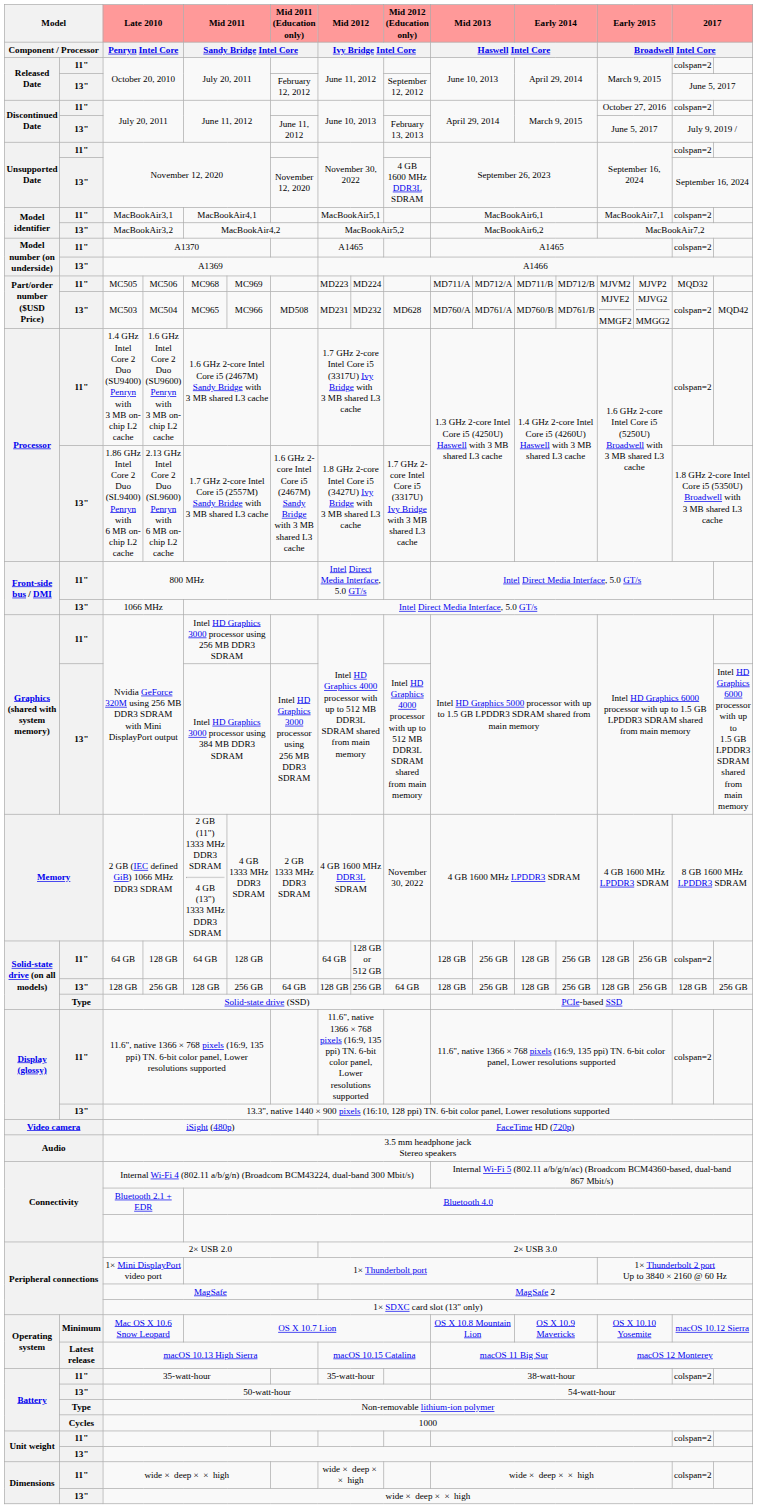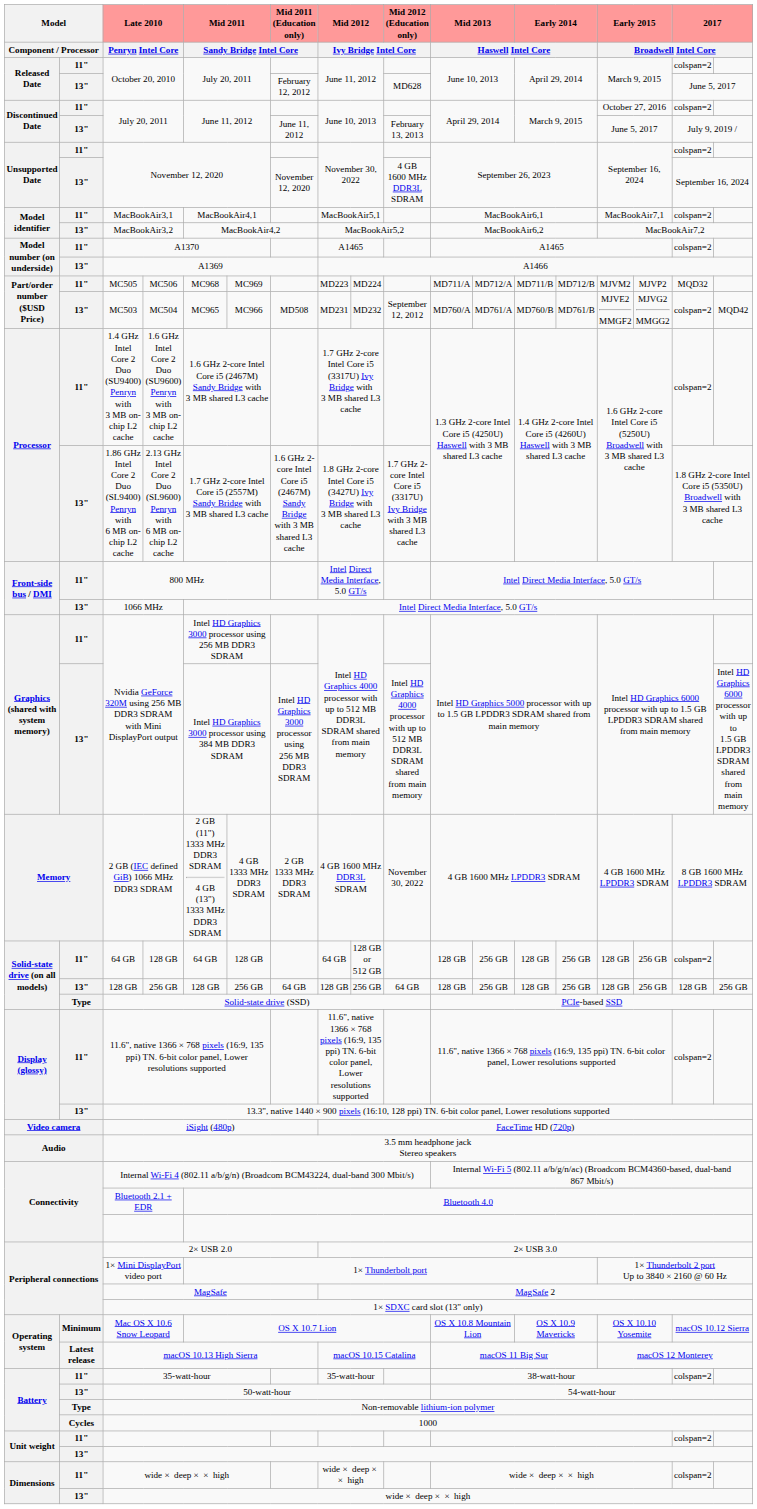(407, 86) September 12, 2012 -> (407, 86) MD628
(407, 310) MD628 -> (407, 310) September 12, 2012
